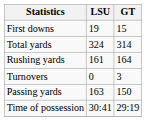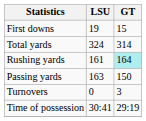(124, 60) no background -> (124, 60) paleturquoise background
rows swapped: (34, 92) <-> (27, 76)
